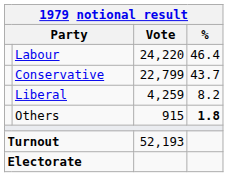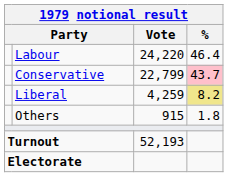(205, 75) no background -> (205, 75) pink background
(209, 95) no background -> (209, 95) khaki background
(209, 115) bold -> (209, 115) normal
